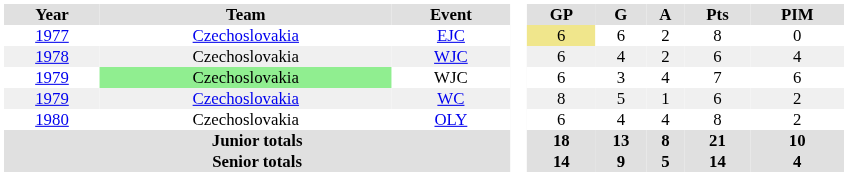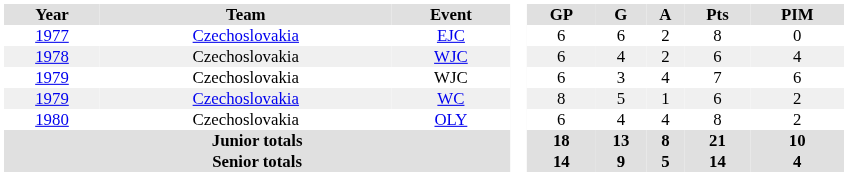(561, 35) khaki background -> (561, 35) no background
(246, 77) lightgreen background -> (246, 77) no background
